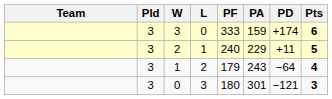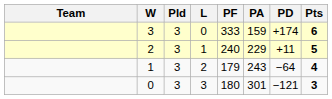columns swapped: (151, 13) <-> (177, 13)
